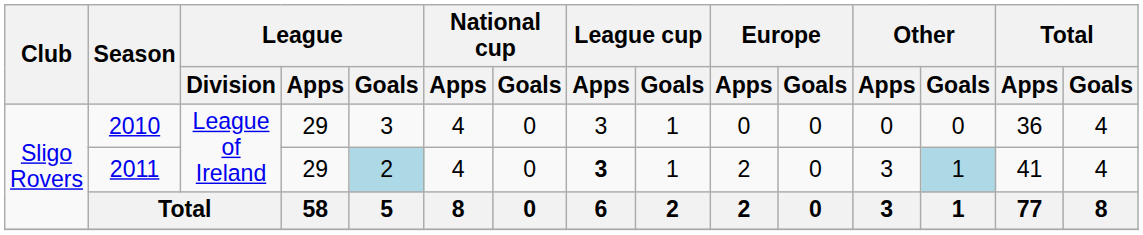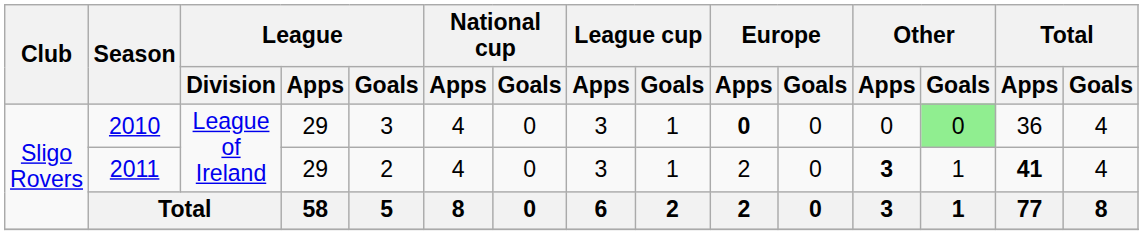(744, 125) normal -> (744, 125) bold
(958, 125) no background -> (958, 125) lightgreen background
(387, 169) lightblue background -> (387, 169) no background
(601, 169) bold -> (601, 169) normal
(887, 169) normal -> (887, 169) bold
(958, 169) lightblue background -> (958, 169) no background
(1030, 169) normal -> (1030, 169) bold
